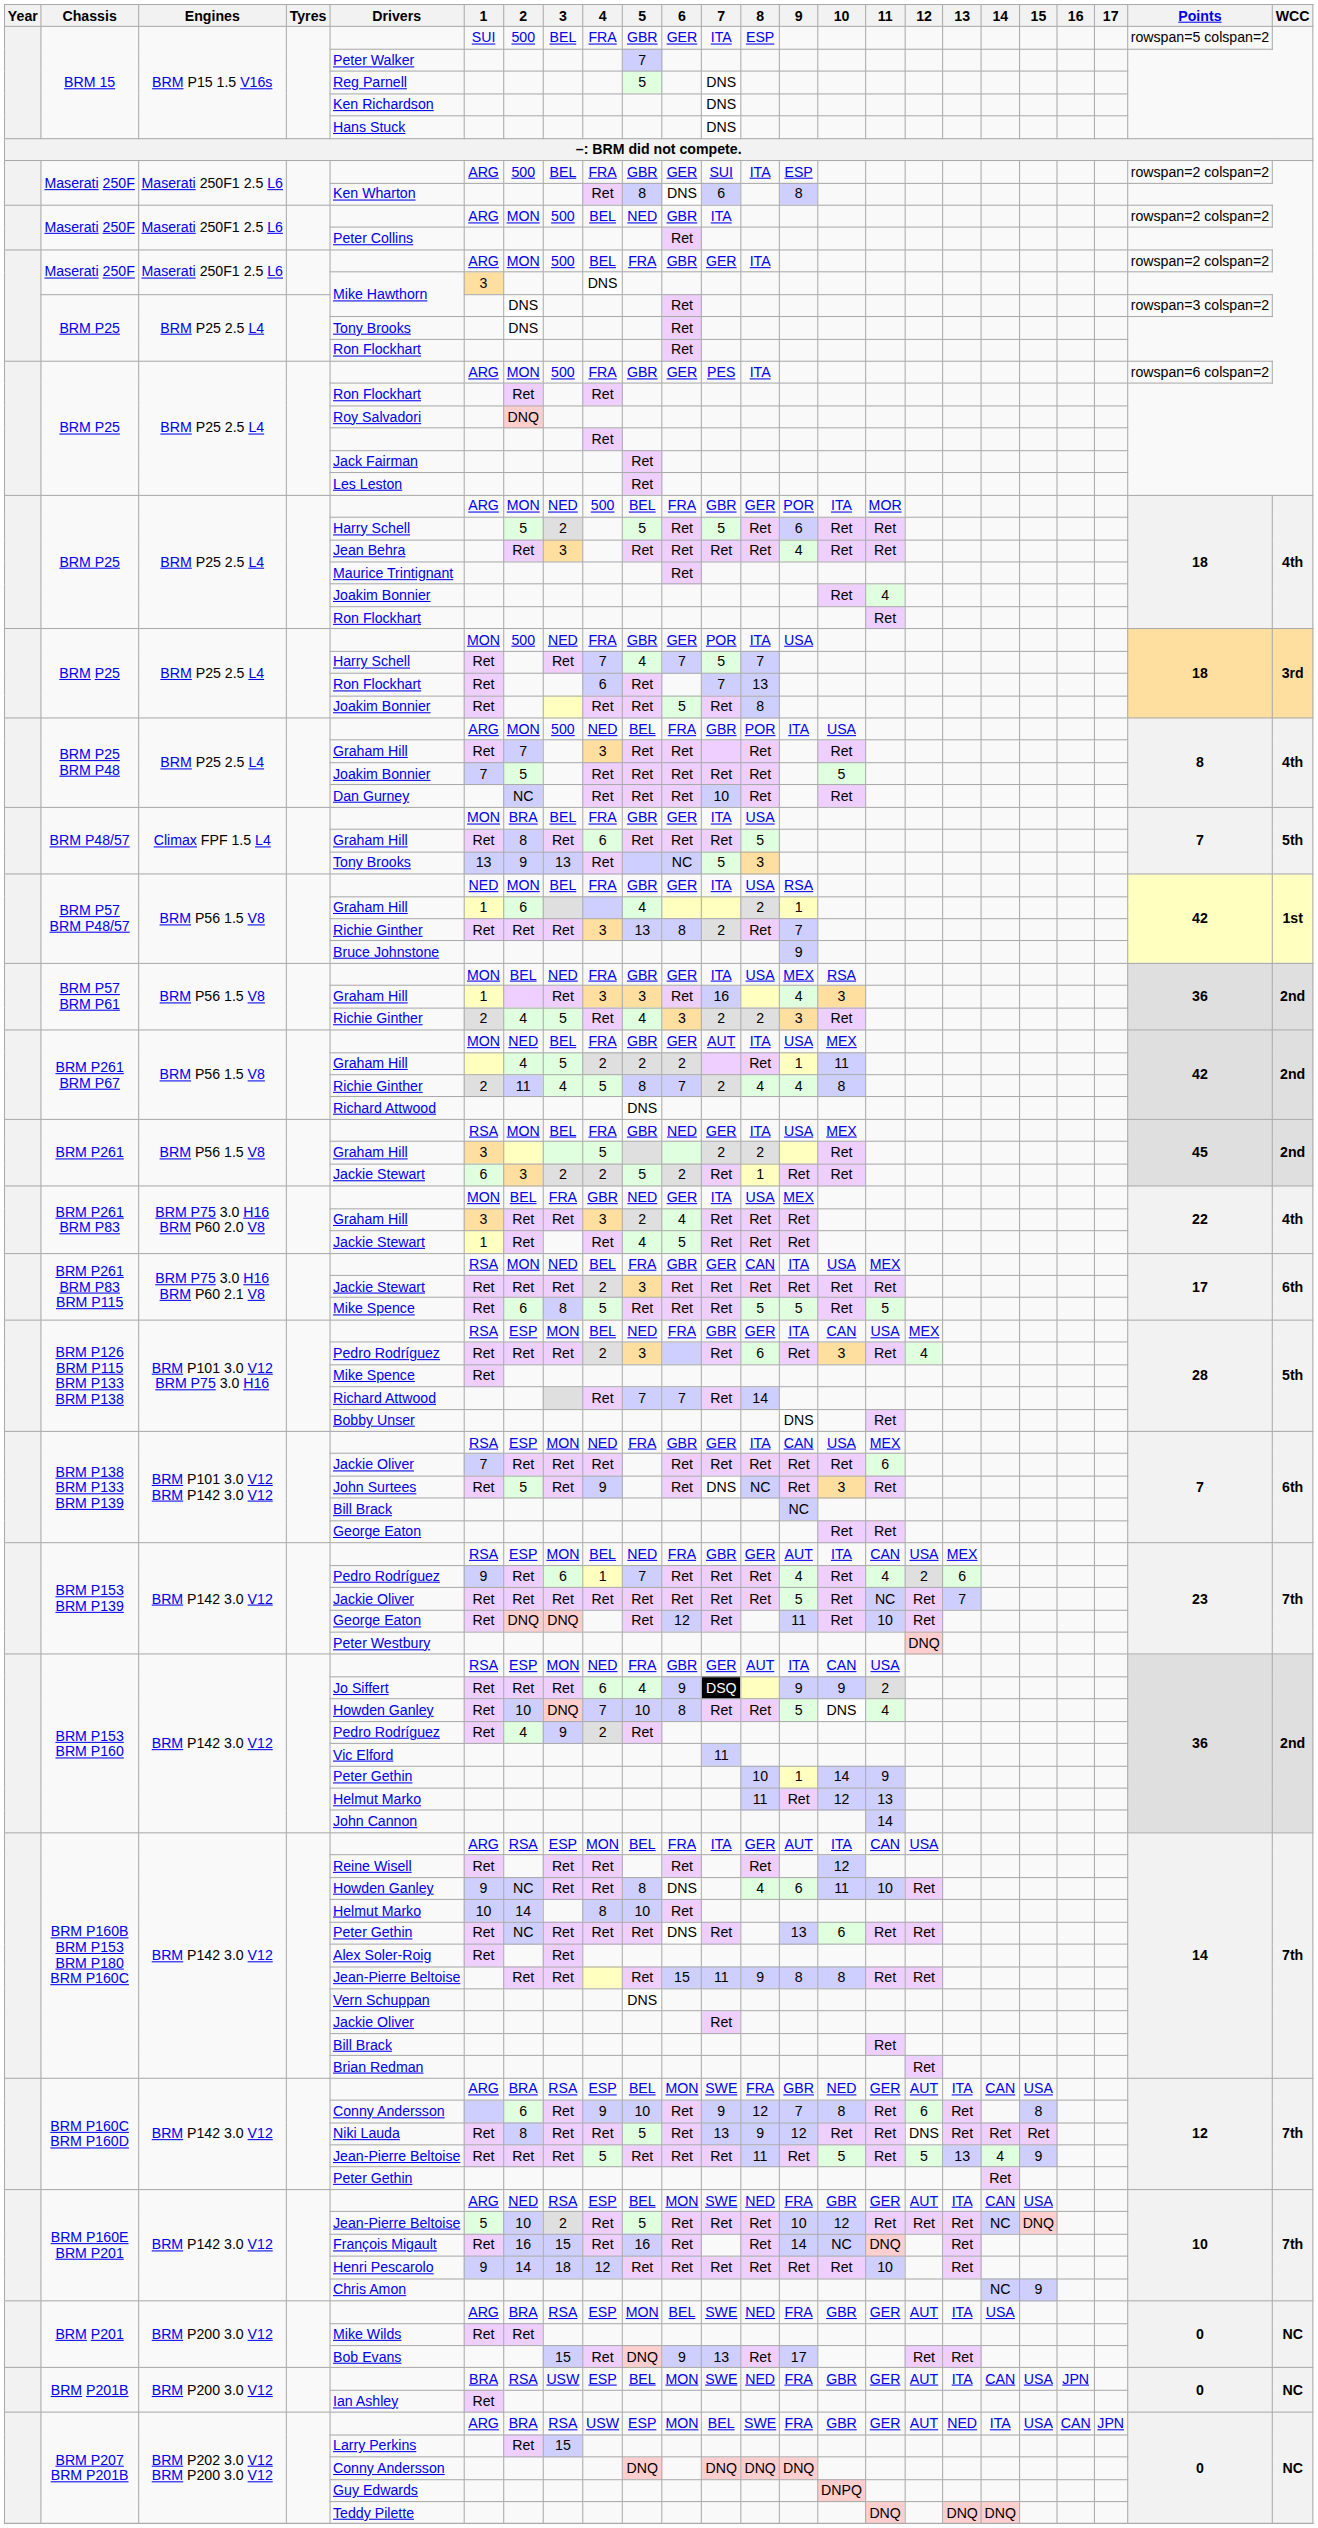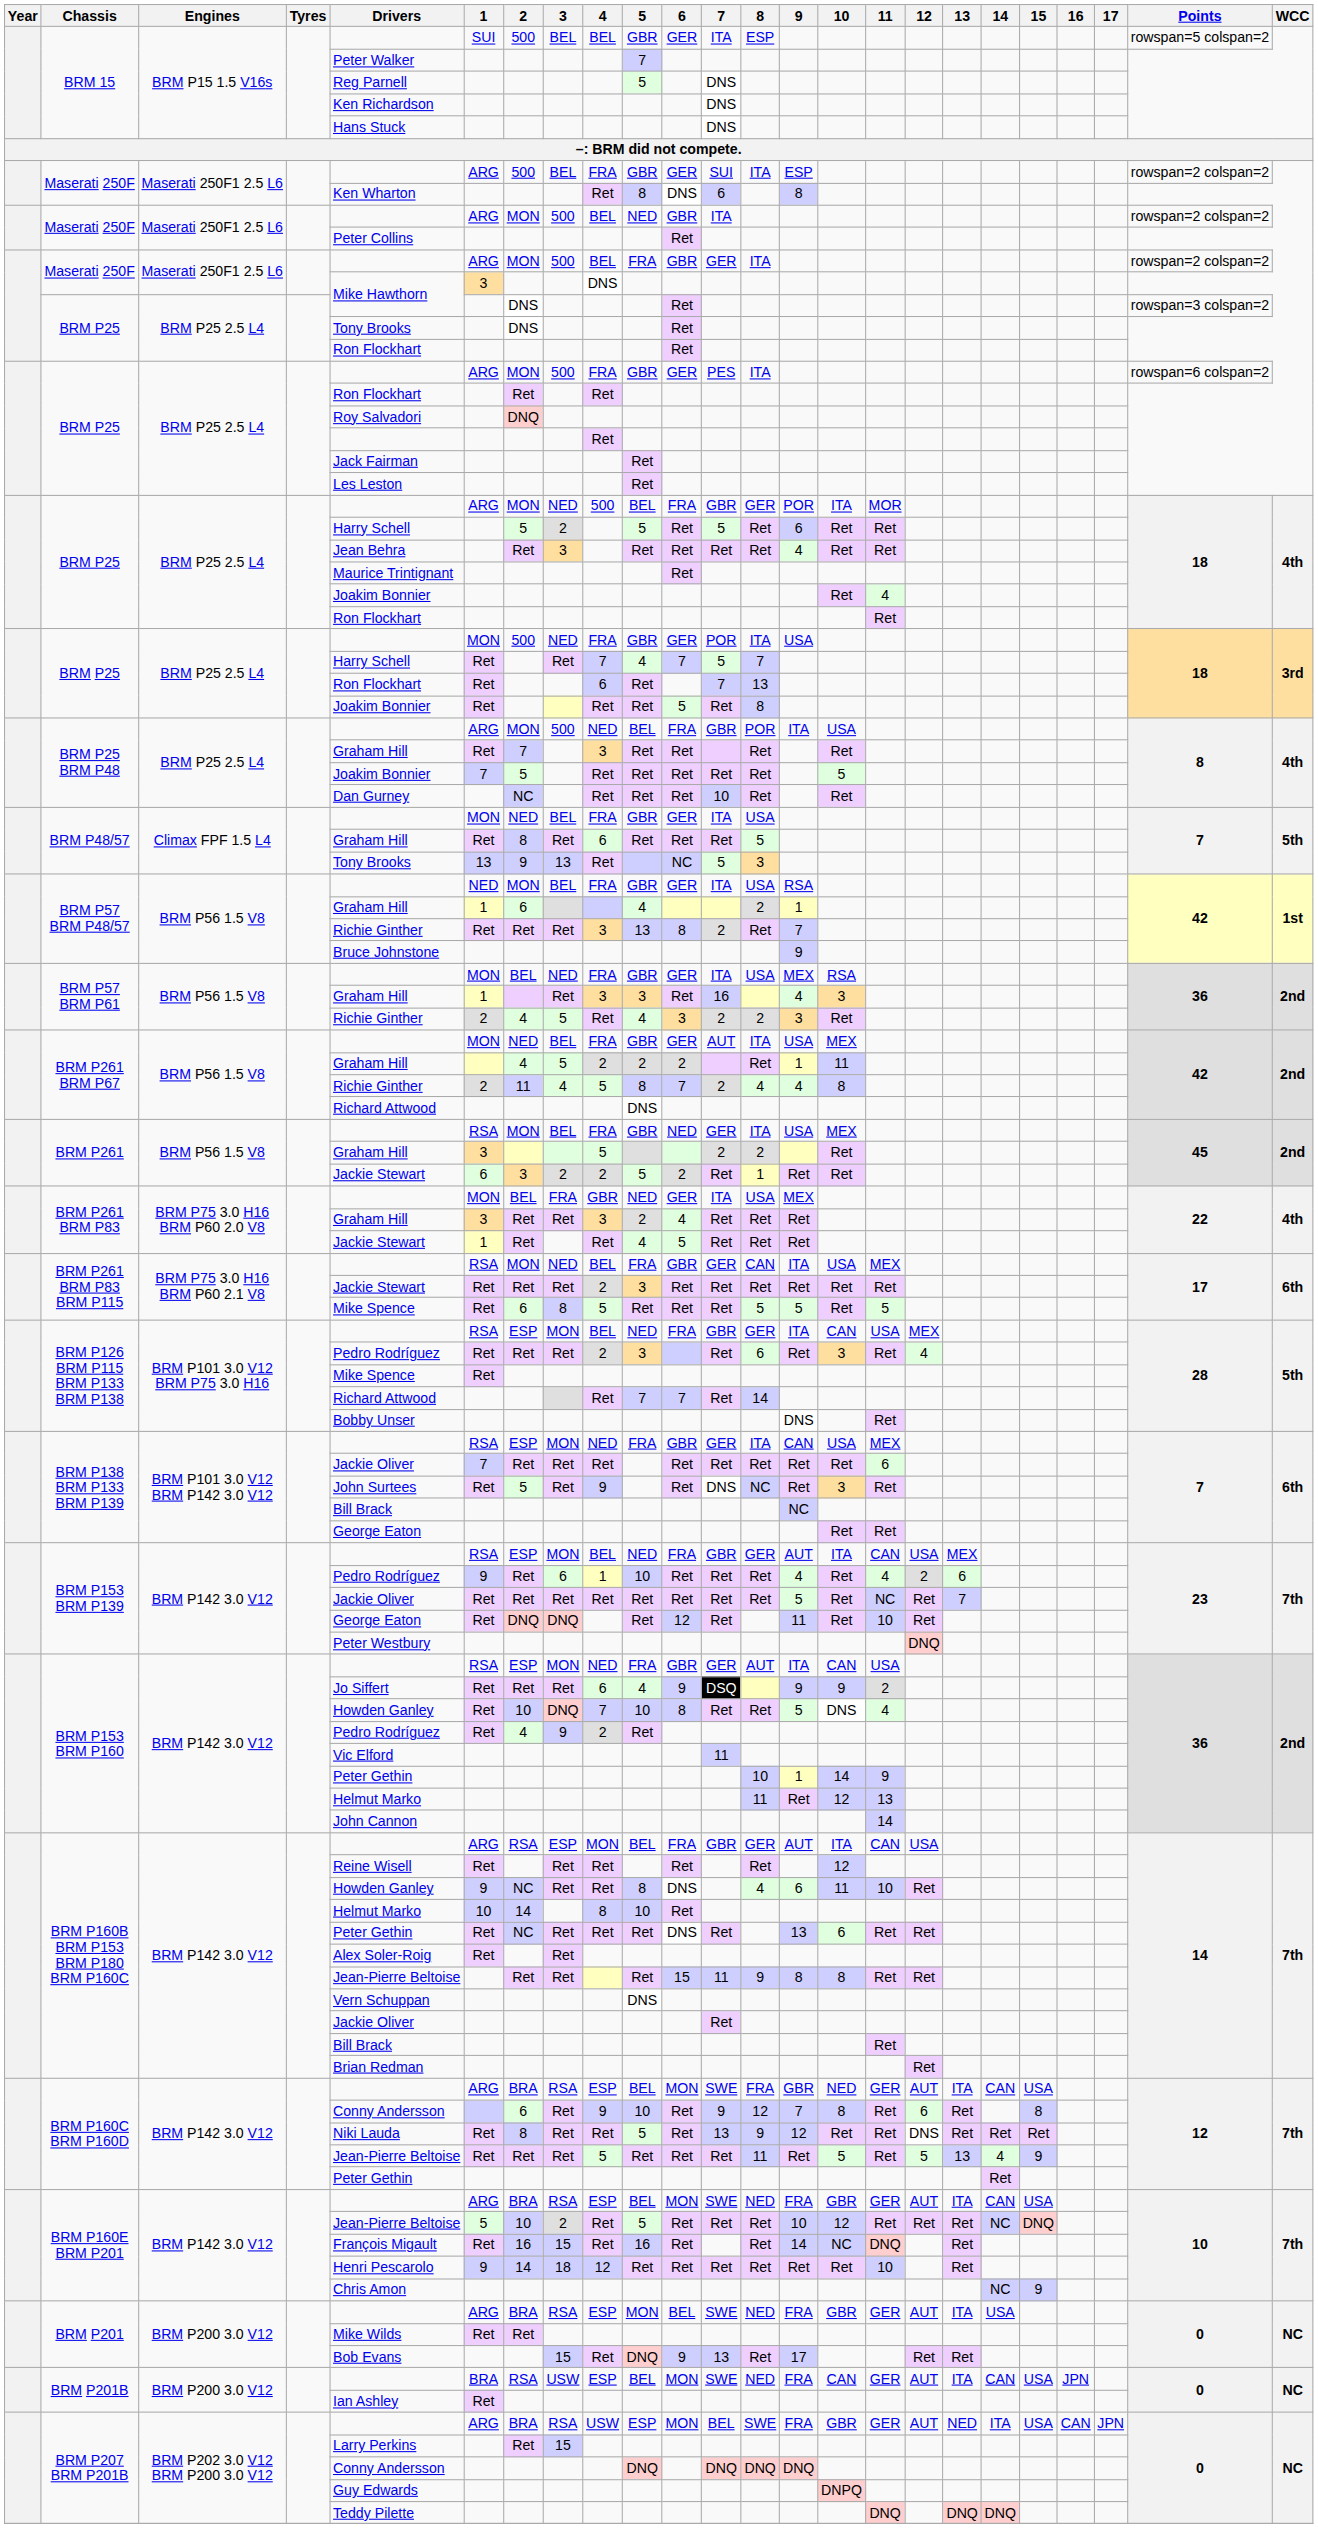(603, 38) FRA -> (603, 38) BEL
(523, 818) BRA -> (523, 818) NED
(642, 1576) 7 -> (642, 1576) 10
(721, 1843) ITA -> (721, 1843) GBR
(523, 2200) NED -> (523, 2200) BRA
(841, 2379) GBR -> (841, 2379) CAN
